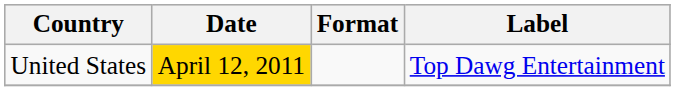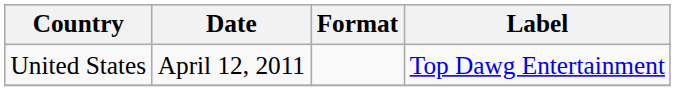(231, 64) gold background -> (231, 64) no background
